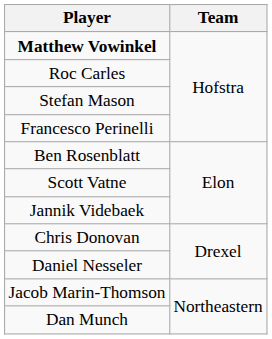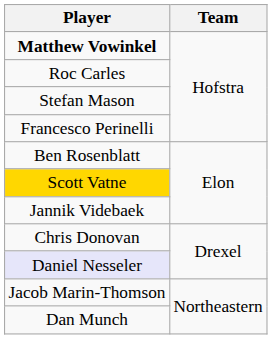(87, 182) no background -> (87, 182) gold background
(87, 264) no background -> (87, 264) lavender background
